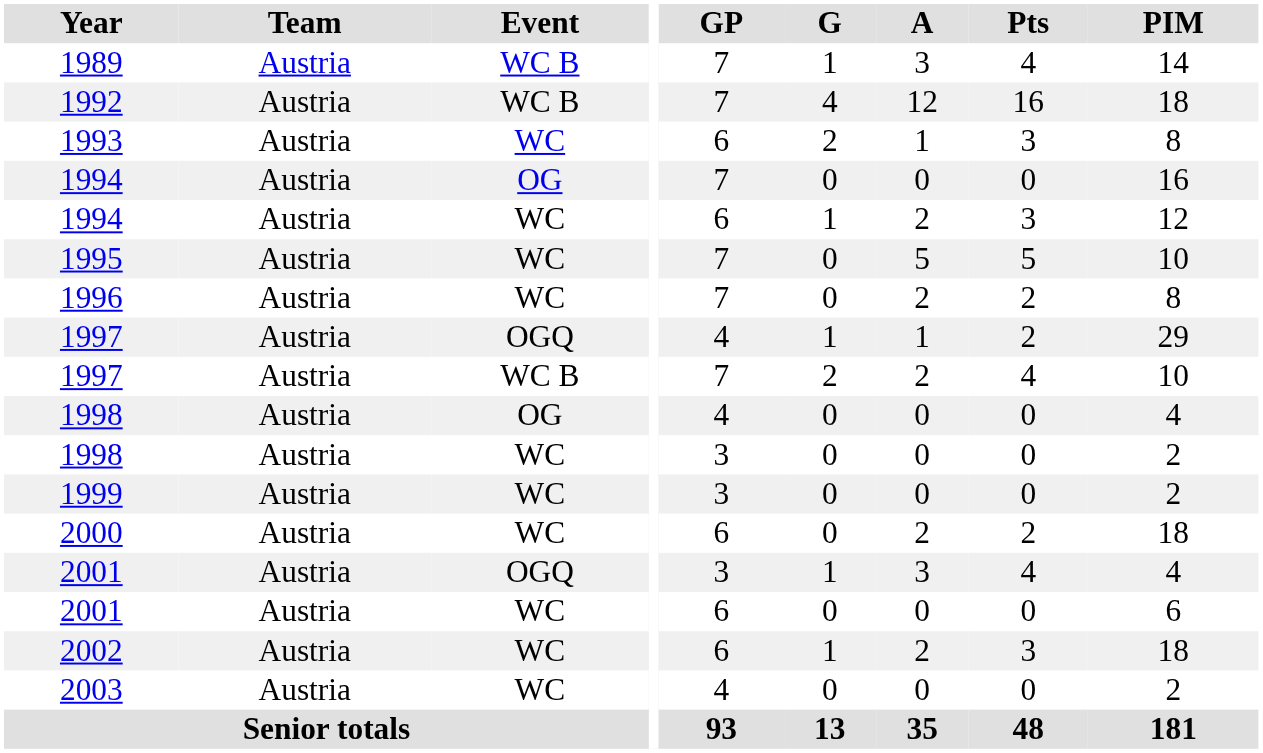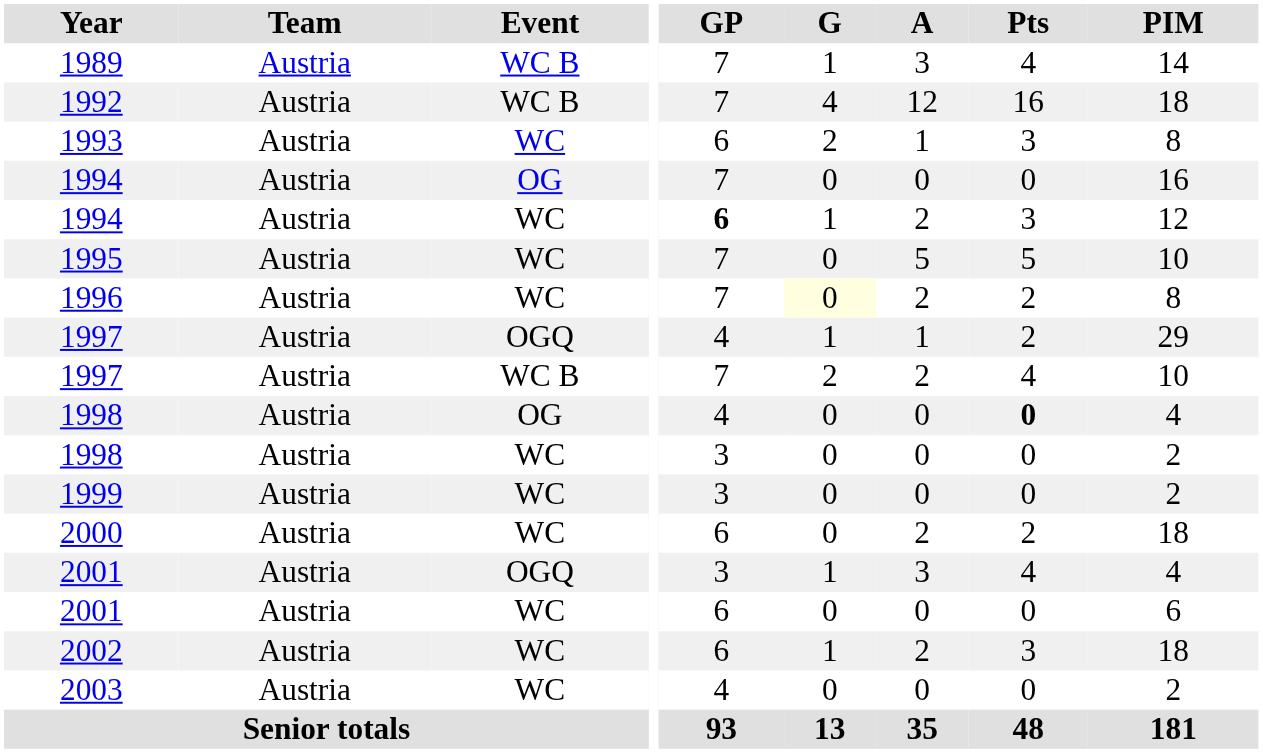(721, 219) normal -> (721, 219) bold
(830, 297) no background -> (830, 297) lightyellow background
(1028, 415) normal -> (1028, 415) bold
